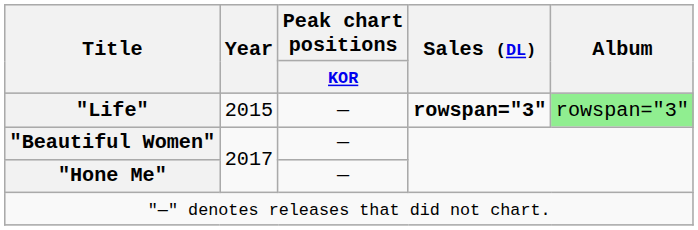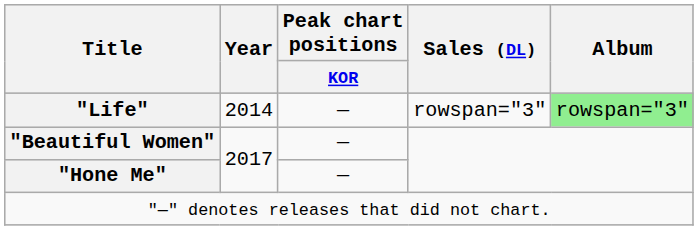(249, 110) 2015 -> (249, 110) 2014
(480, 110) bold -> (480, 110) normal
